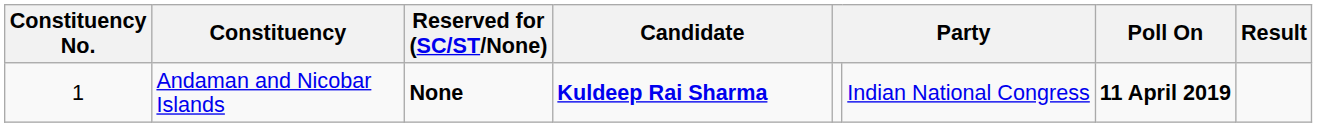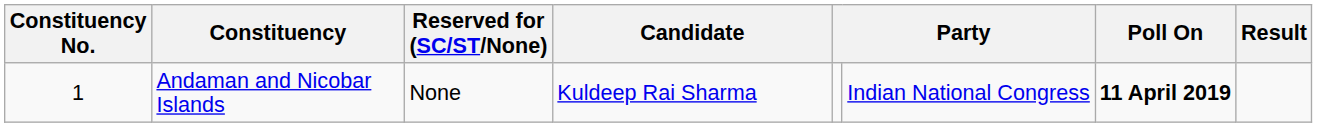(436, 92) bold -> (435, 92) normal
(662, 92) bold -> (657, 92) normal
